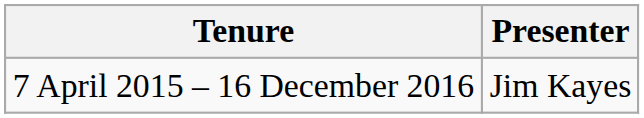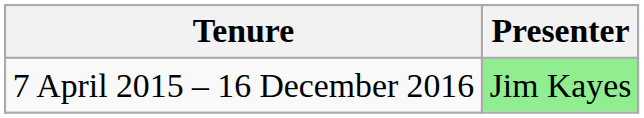(560, 84) no background -> (560, 84) lightgreen background
